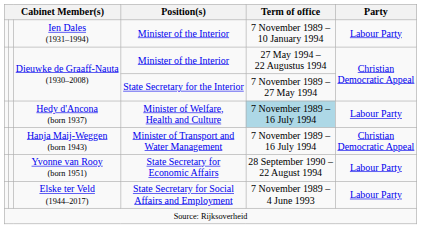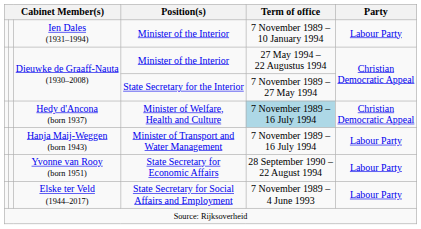(376, 114) Labour Party -> (376, 114) Christian Democratic Appeal
(376, 141) Christian Democratic Appeal -> (376, 141) Labour Party
